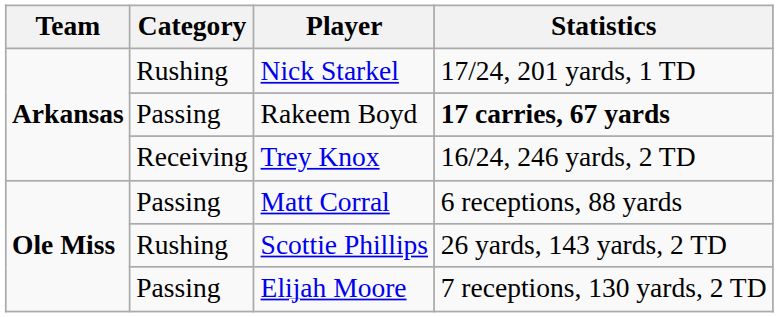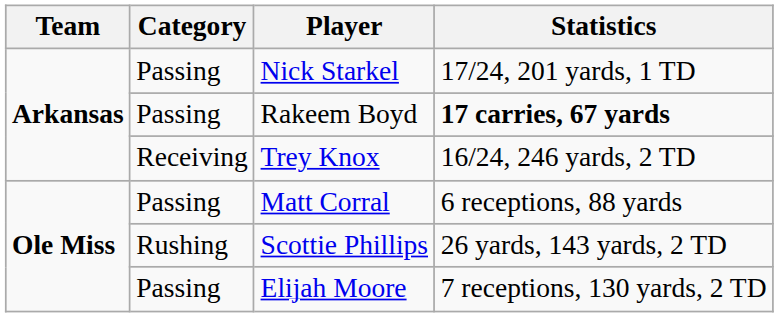(182, 70) Rushing -> (178, 70) Passing
